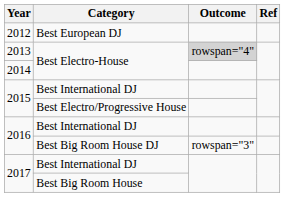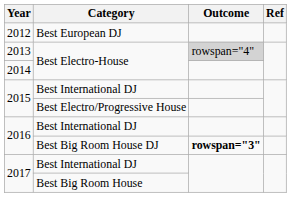(223, 145) normal -> (226, 145) bold
